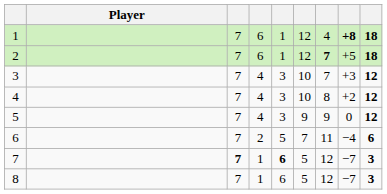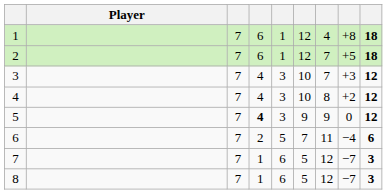(349, 35) bold -> (349, 35) normal
(327, 55) bold -> (327, 55) normal
(260, 117) normal -> (260, 117) bold
(238, 158) bold -> (238, 158) normal
(282, 158) bold -> (282, 158) normal
